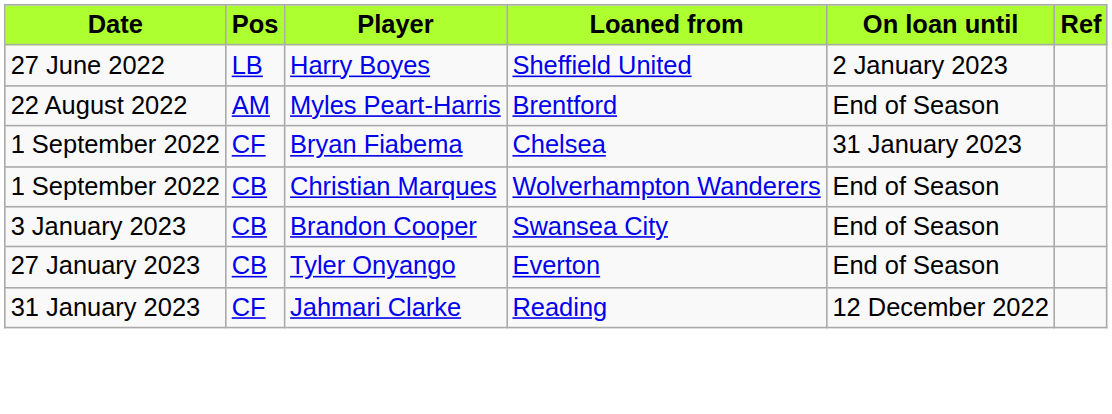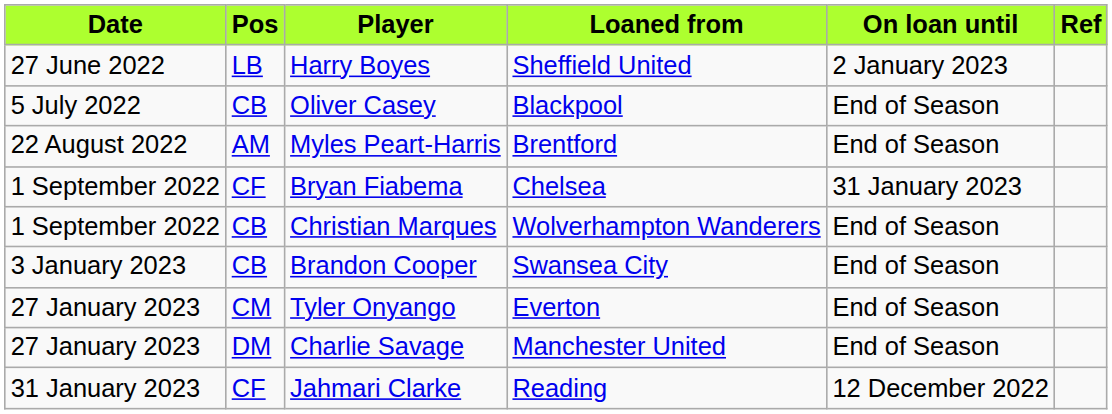+ row: (363, 105)
(249, 266) CB -> (252, 307) CM
+ row: (377, 347)
